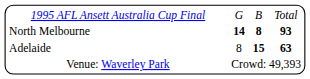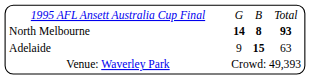(239, 48) 8 -> (239, 48) 9
(286, 48) bold -> (286, 48) normal
